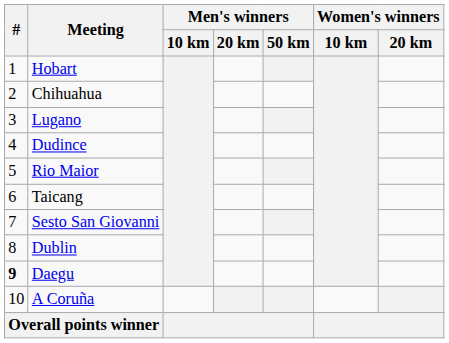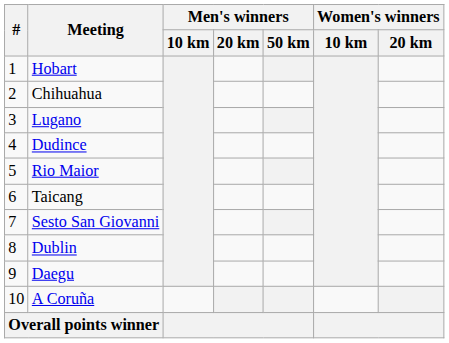(12, 273) bold -> (12, 273) normal
